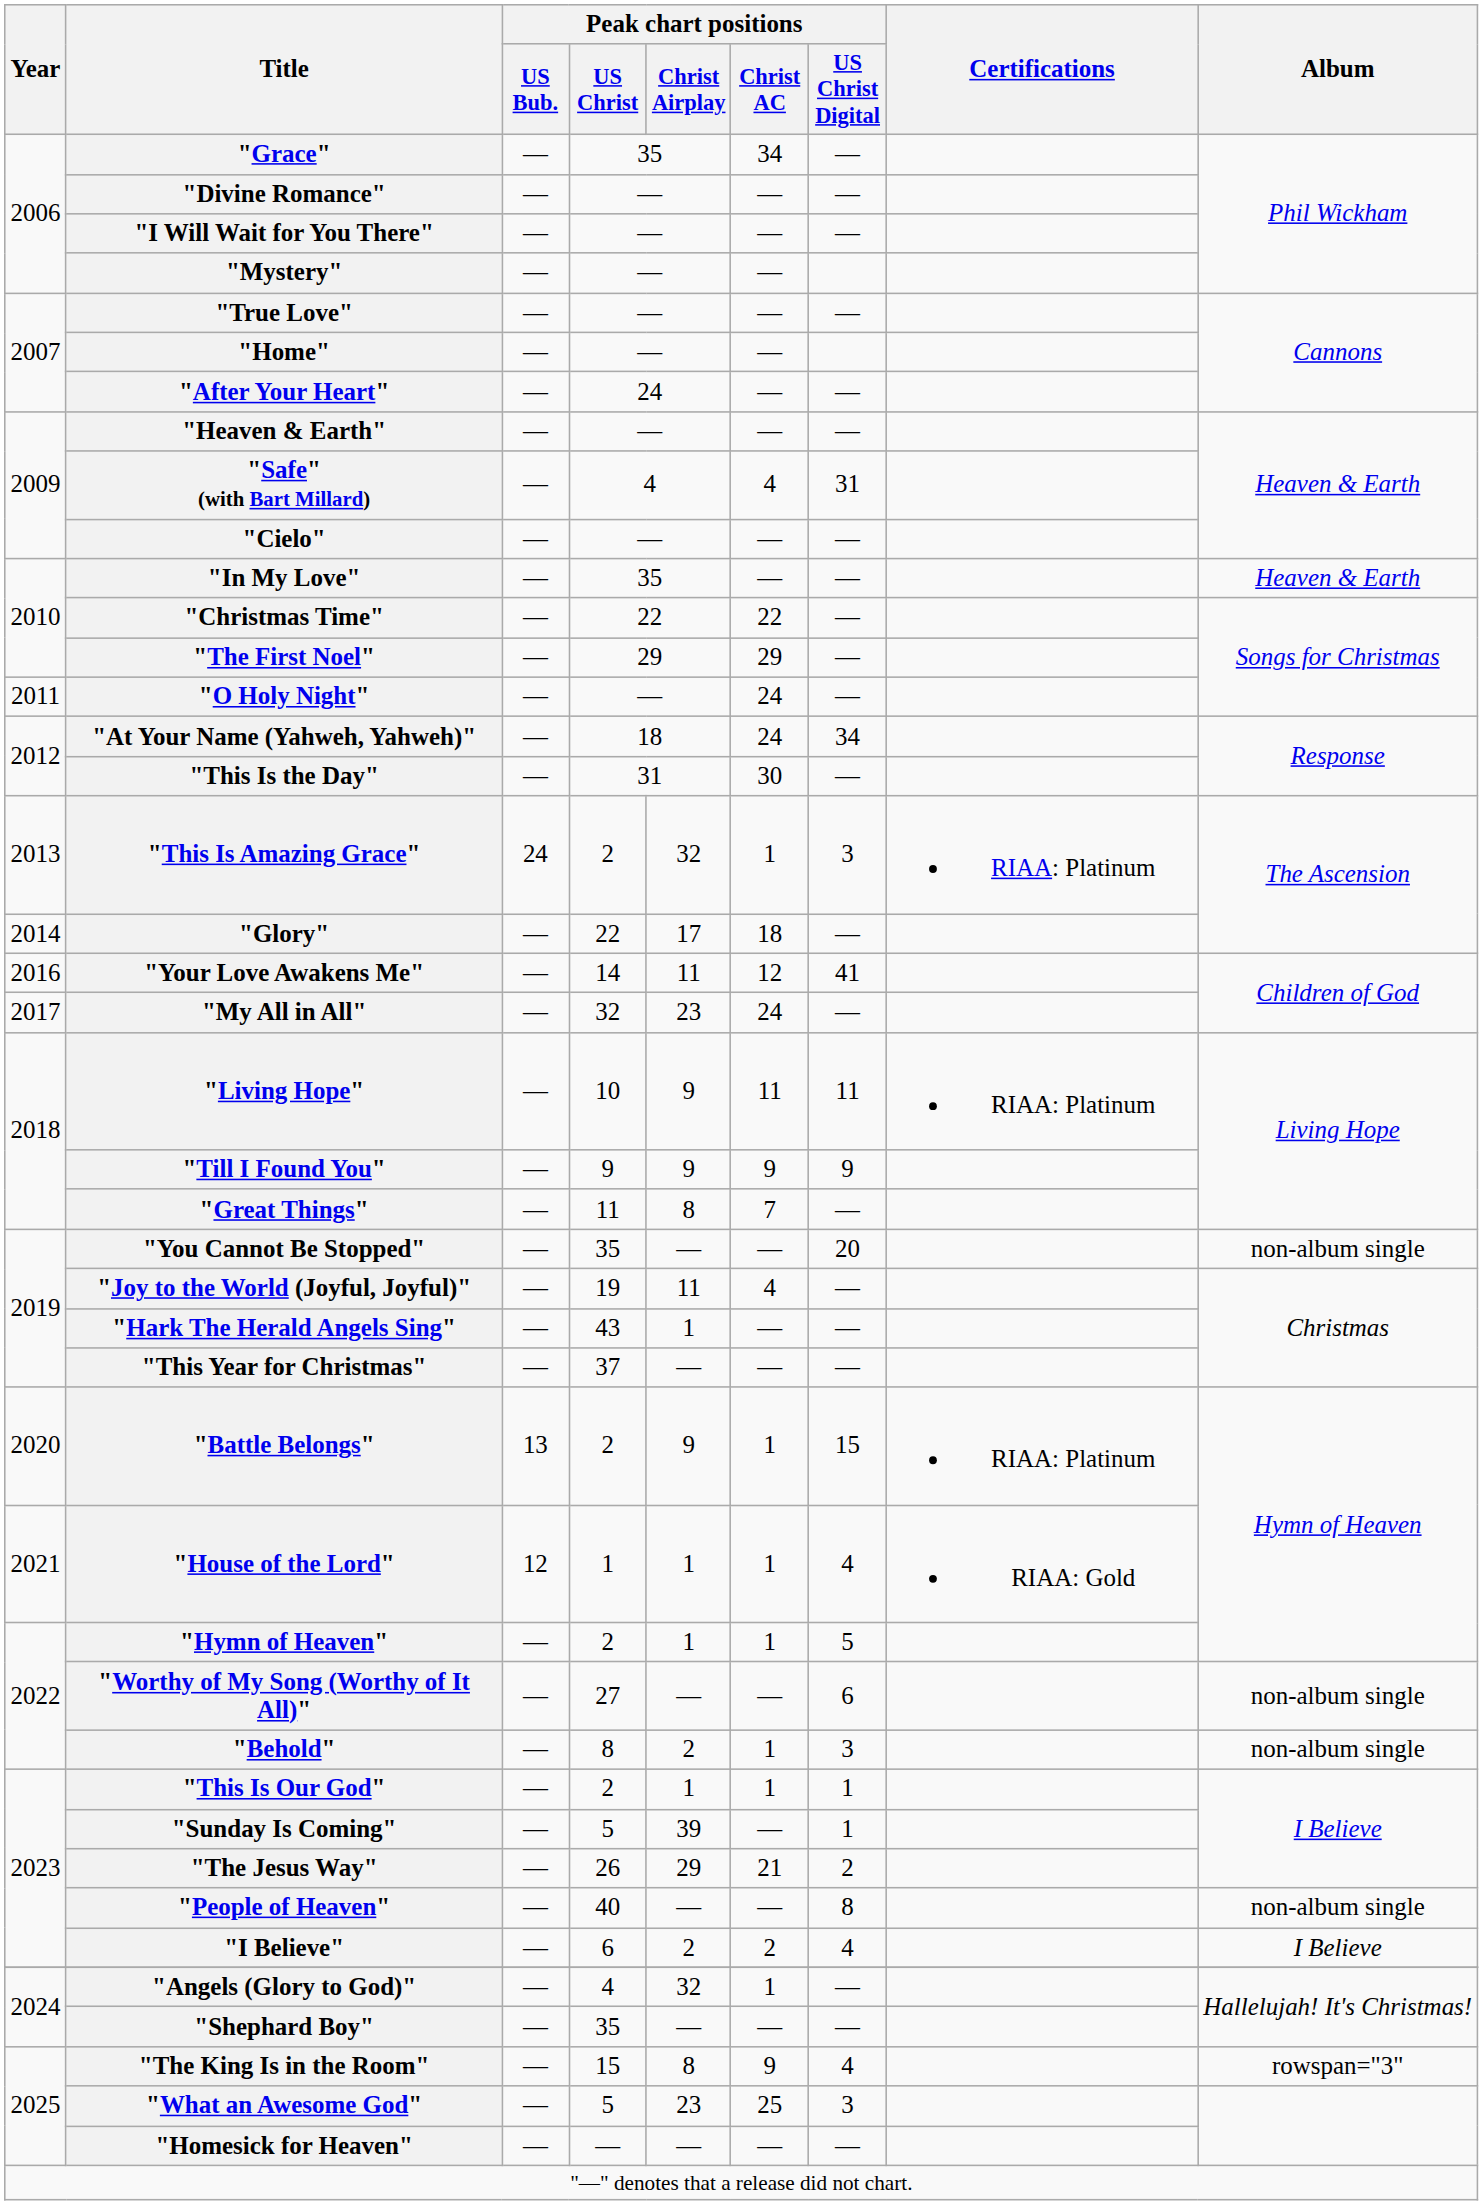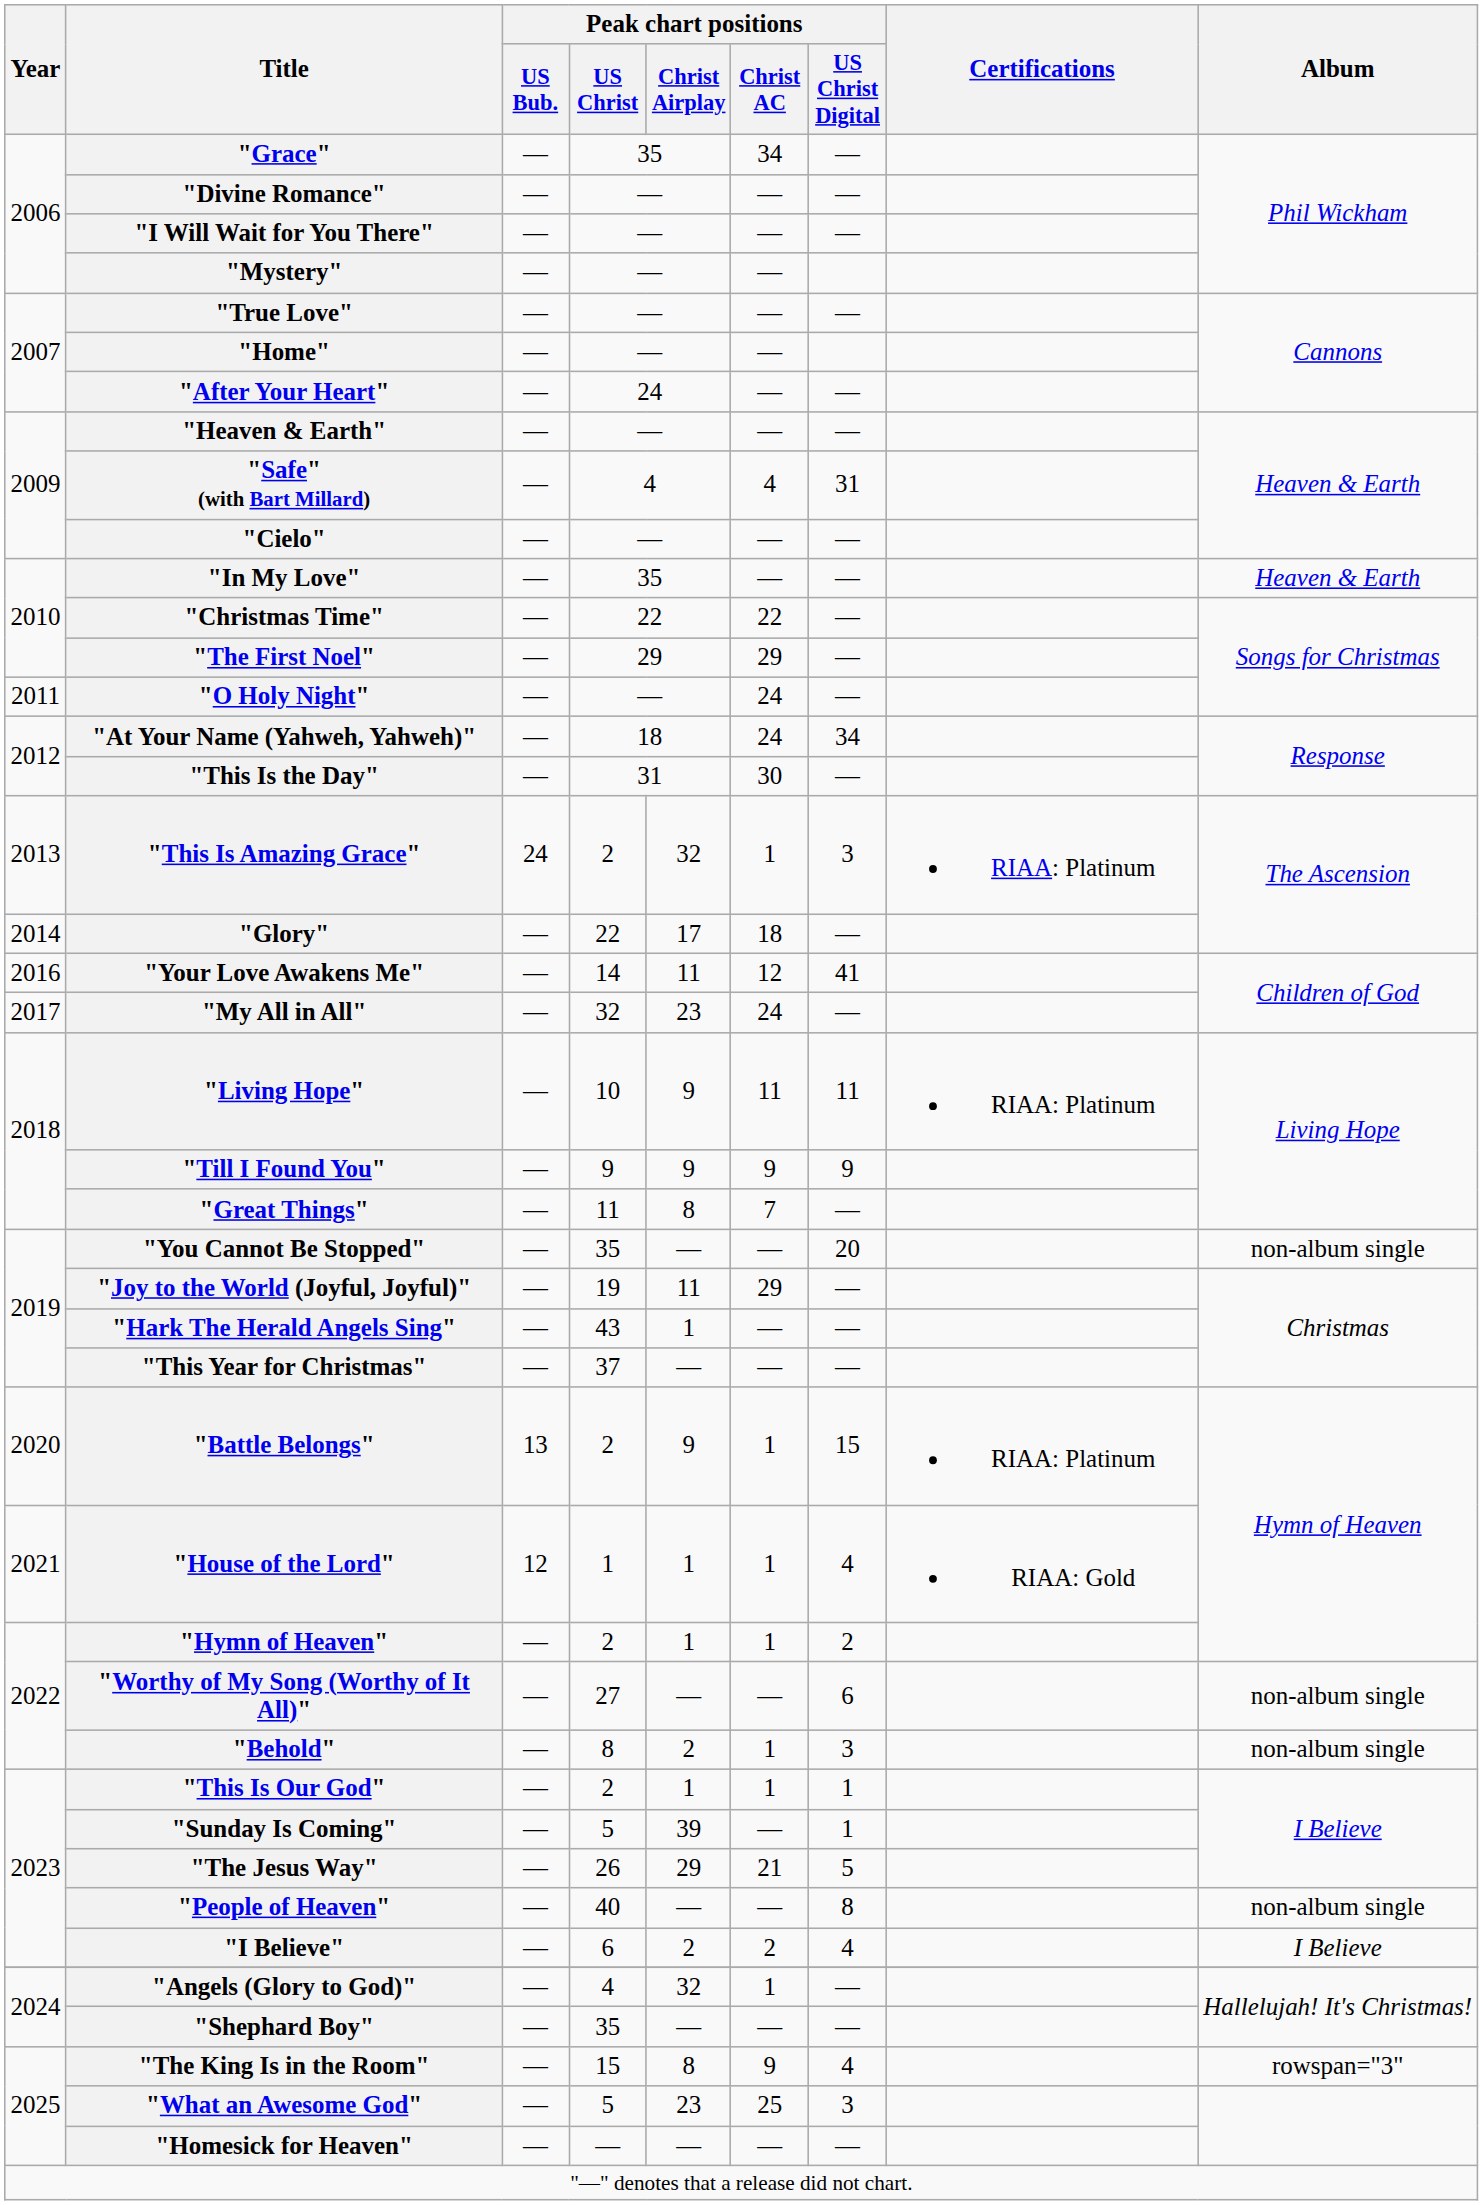(770, 1288) 4 -> (770, 1288) 29
(848, 1642) 5 -> (848, 1642) 2
(848, 1868) 2 -> (848, 1868) 5
